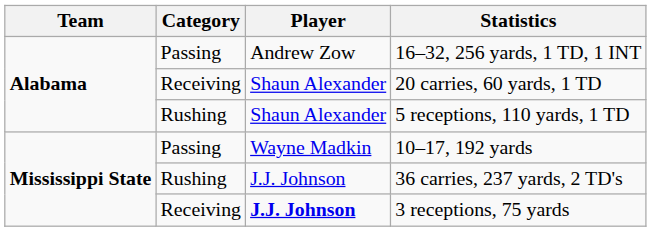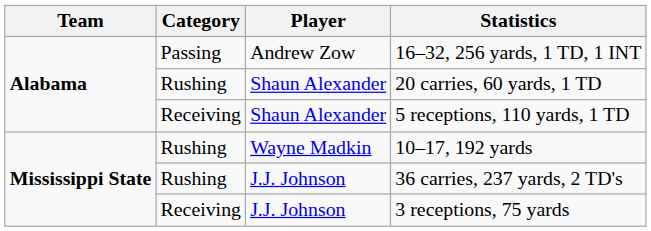(201, 84) Receiving -> (194, 84) Rushing
(194, 115) Rushing -> (201, 115) Receiving
(191, 146) Passing -> (194, 146) Rushing
(303, 209) bold -> (298, 209) normal
